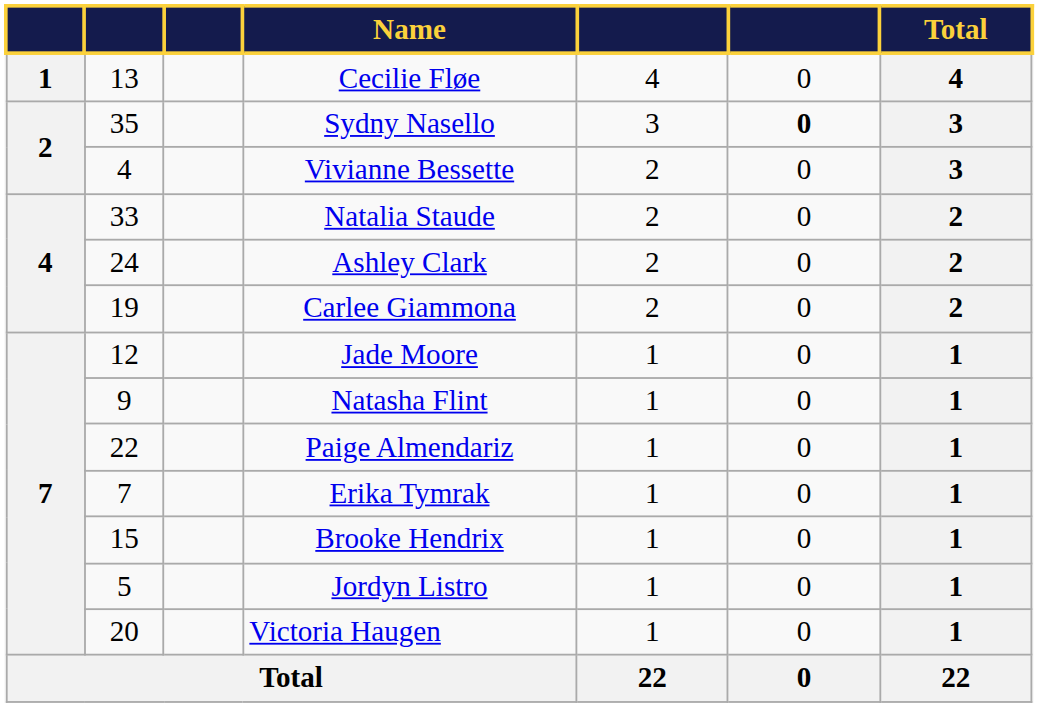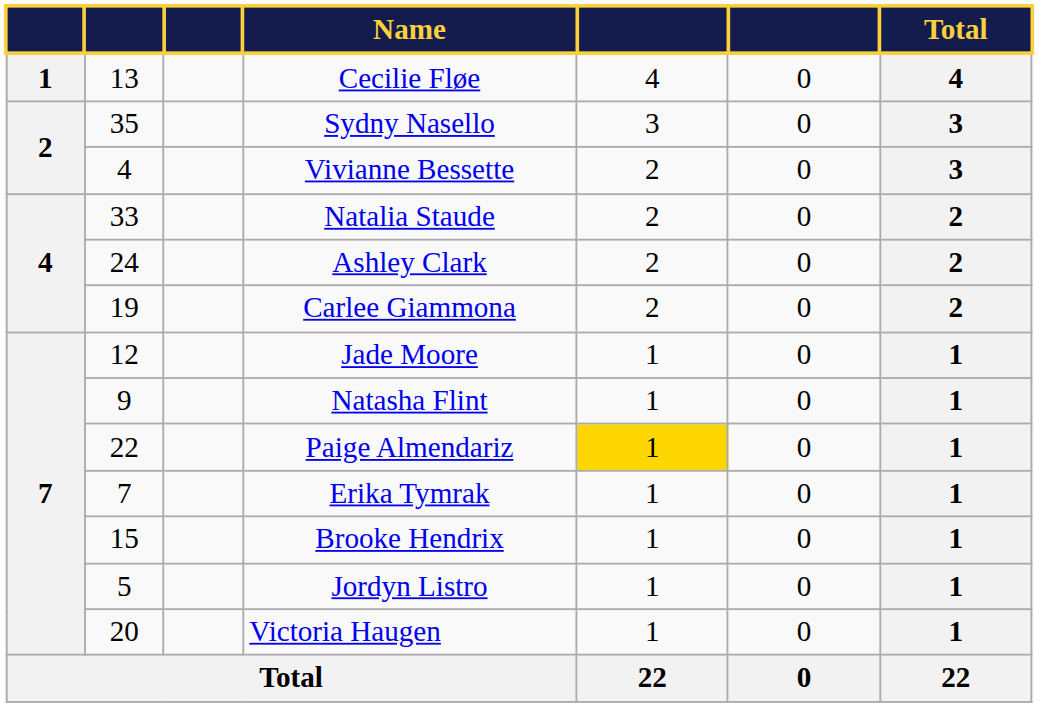(804, 123) bold -> (804, 123) normal
(652, 446) no background -> (652, 446) gold background
